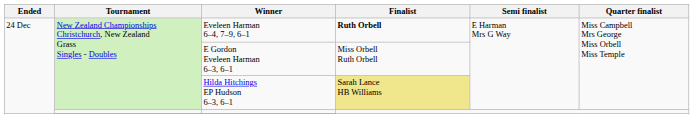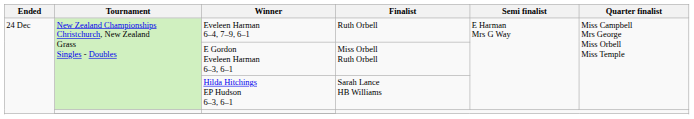(359, 24) bold -> (358, 24) normal
(360, 87) khaki background -> (360, 87) no background
